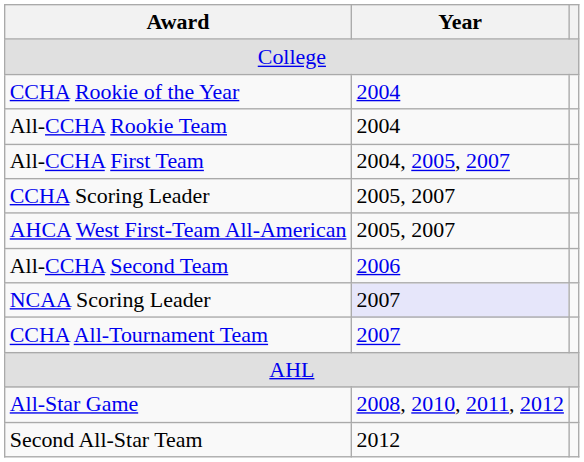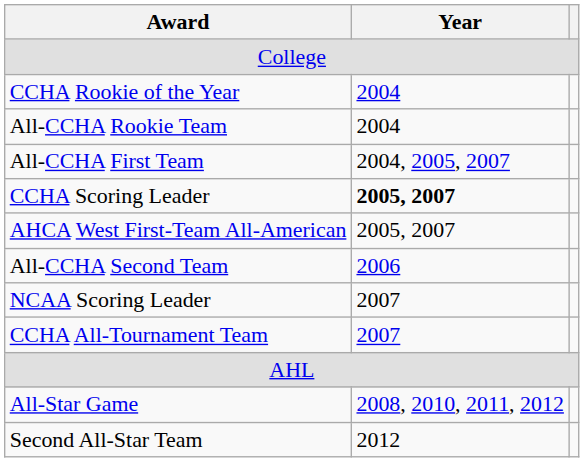(406, 195) normal -> (406, 195) bold
(378, 299) lavender background -> (378, 299) no background
